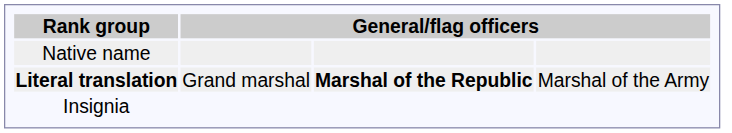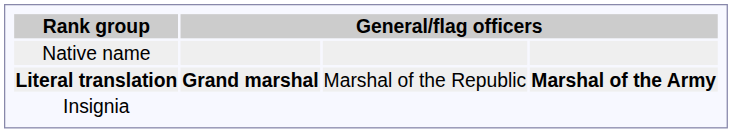(246, 80) normal -> (250, 80) bold
(424, 80) bold -> (425, 80) normal
(623, 80) normal -> (624, 80) bold
